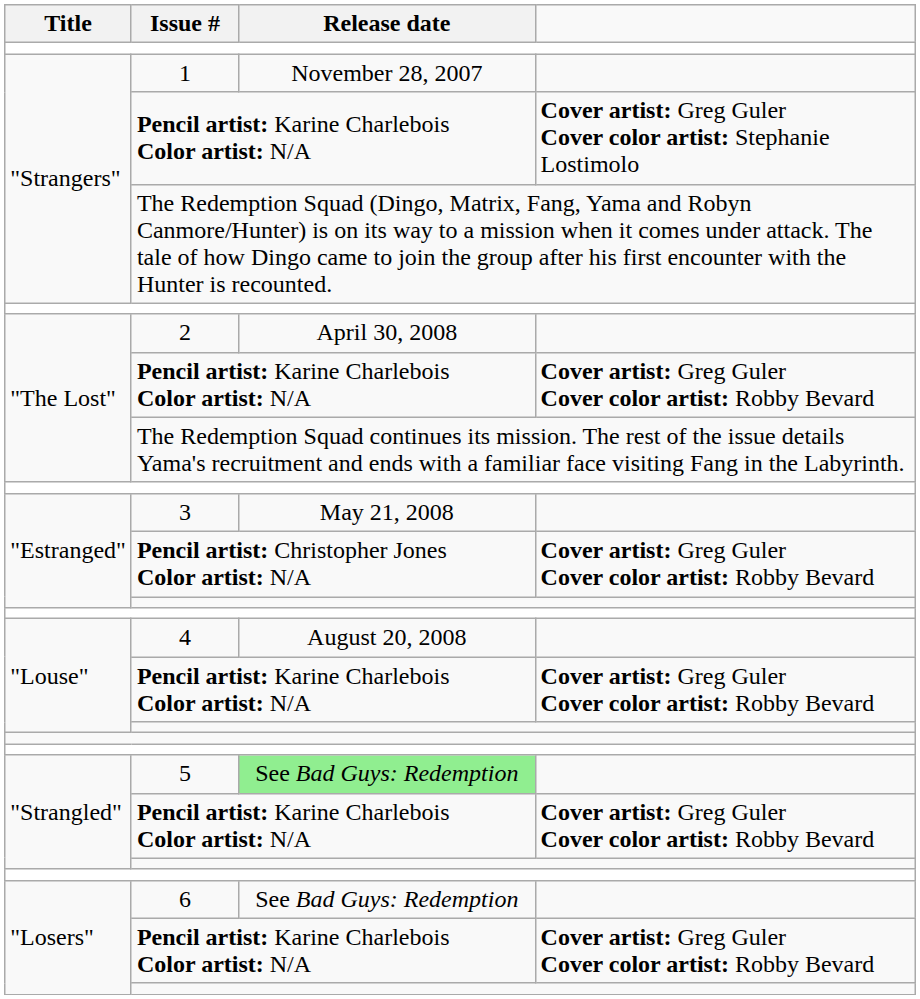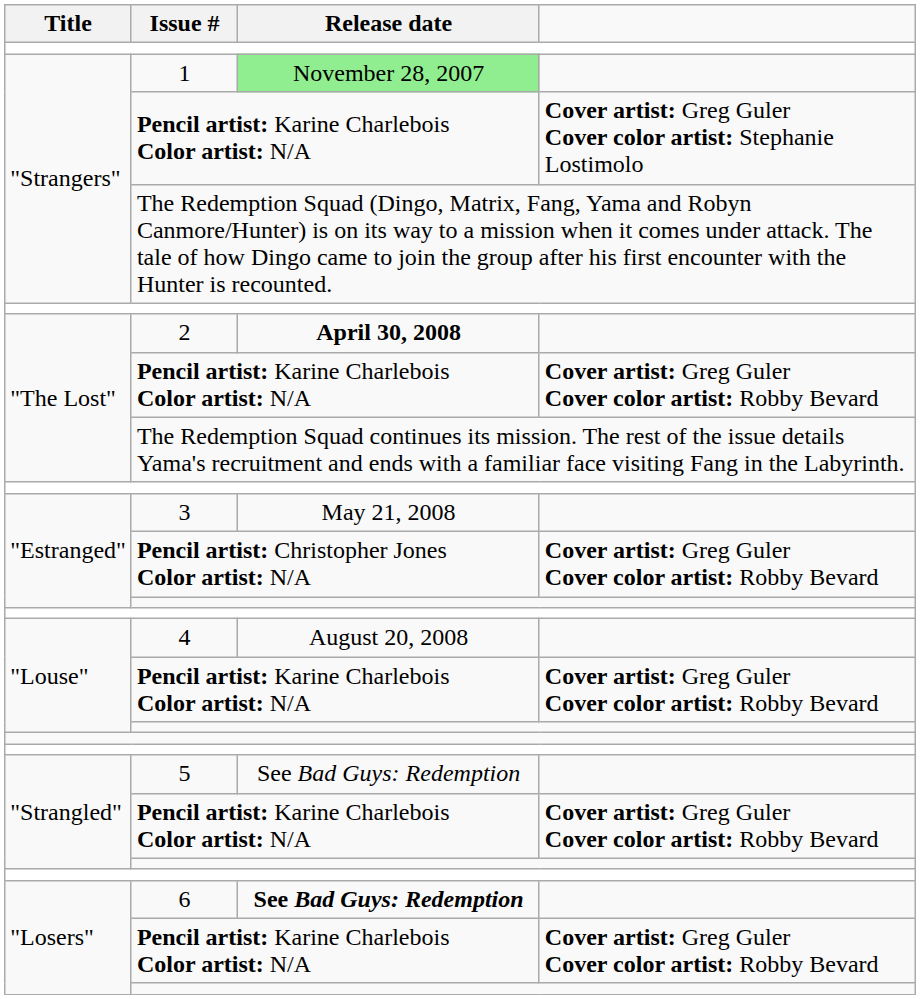(387, 72) no background -> (389, 72) lightgreen background
(387, 332) normal -> (389, 332) bold
(387, 773) lightgreen background -> (389, 773) no background
(387, 898) normal -> (389, 898) bold
